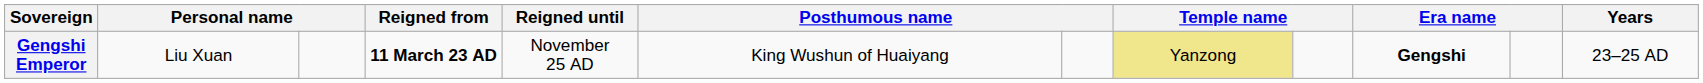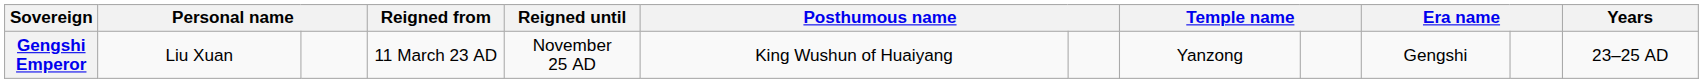(434, 54) bold -> (436, 54) normal
(1203, 54) khaki background -> (1210, 54) no background
(1432, 54) bold -> (1435, 54) normal
